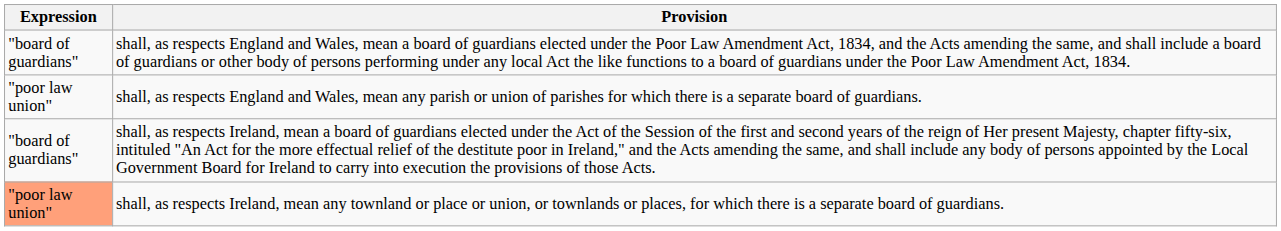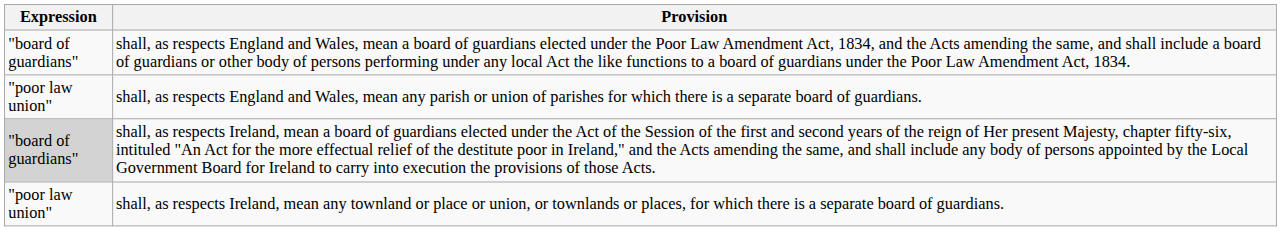(43, 150) no background -> (43, 150) lightgrey background
(40, 203) lightsalmon background -> (40, 203) no background
